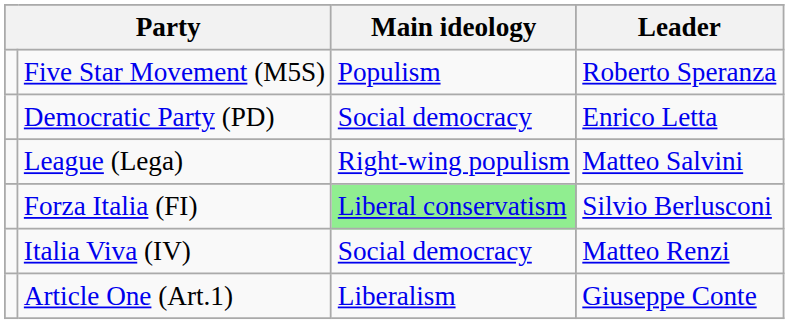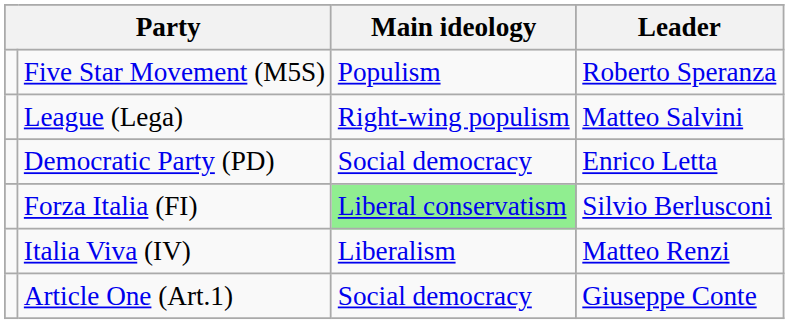rows swapped: (103, 161) <-> (149, 116)
(435, 251) Social democracy -> (397, 251) Liberalism
(397, 296) Liberalism -> (435, 296) Social democracy
